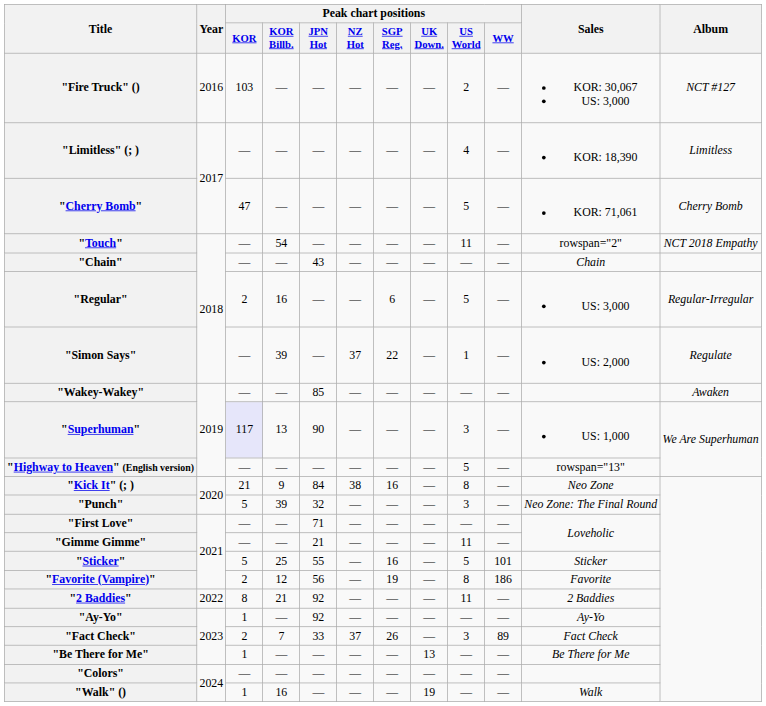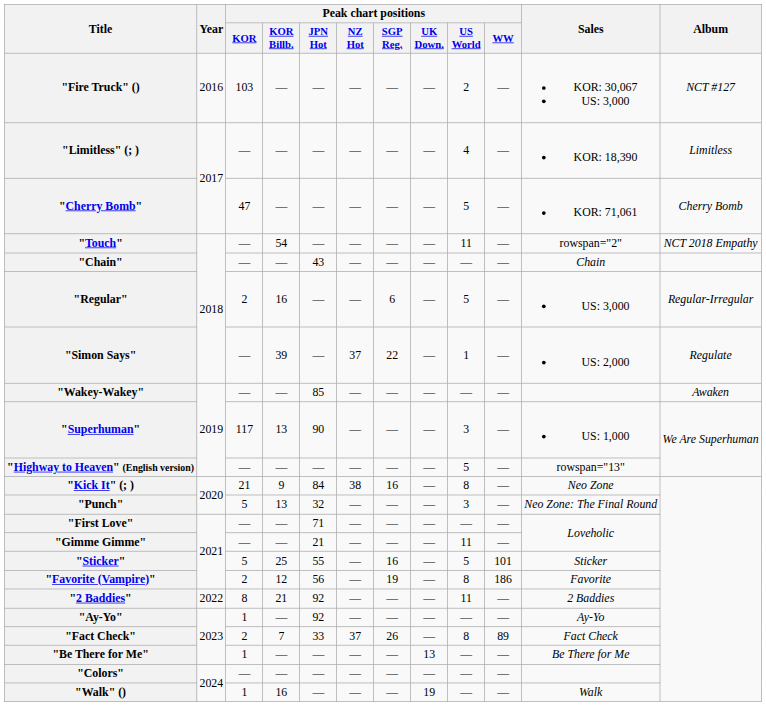(244, 429) lavender background -> (244, 429) no background
(281, 504) 39 -> (281, 504) 13
(466, 636) 3 -> (466, 636) 8
